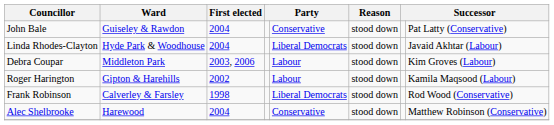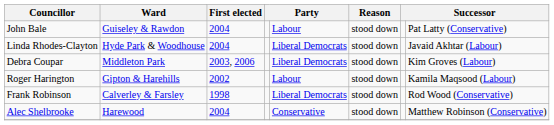(298, 29) Conservative -> (286, 29) Labour
(286, 62) Labour -> (309, 62) Liberal Democrats
